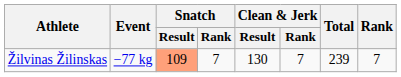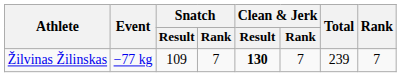(177, 60) lightsalmon background -> (177, 60) no background
(257, 60) normal -> (257, 60) bold
